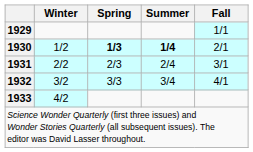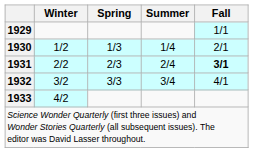(114, 47) bold -> (114, 47) normal
(168, 47) bold -> (168, 47) normal
(221, 64) normal -> (221, 64) bold
